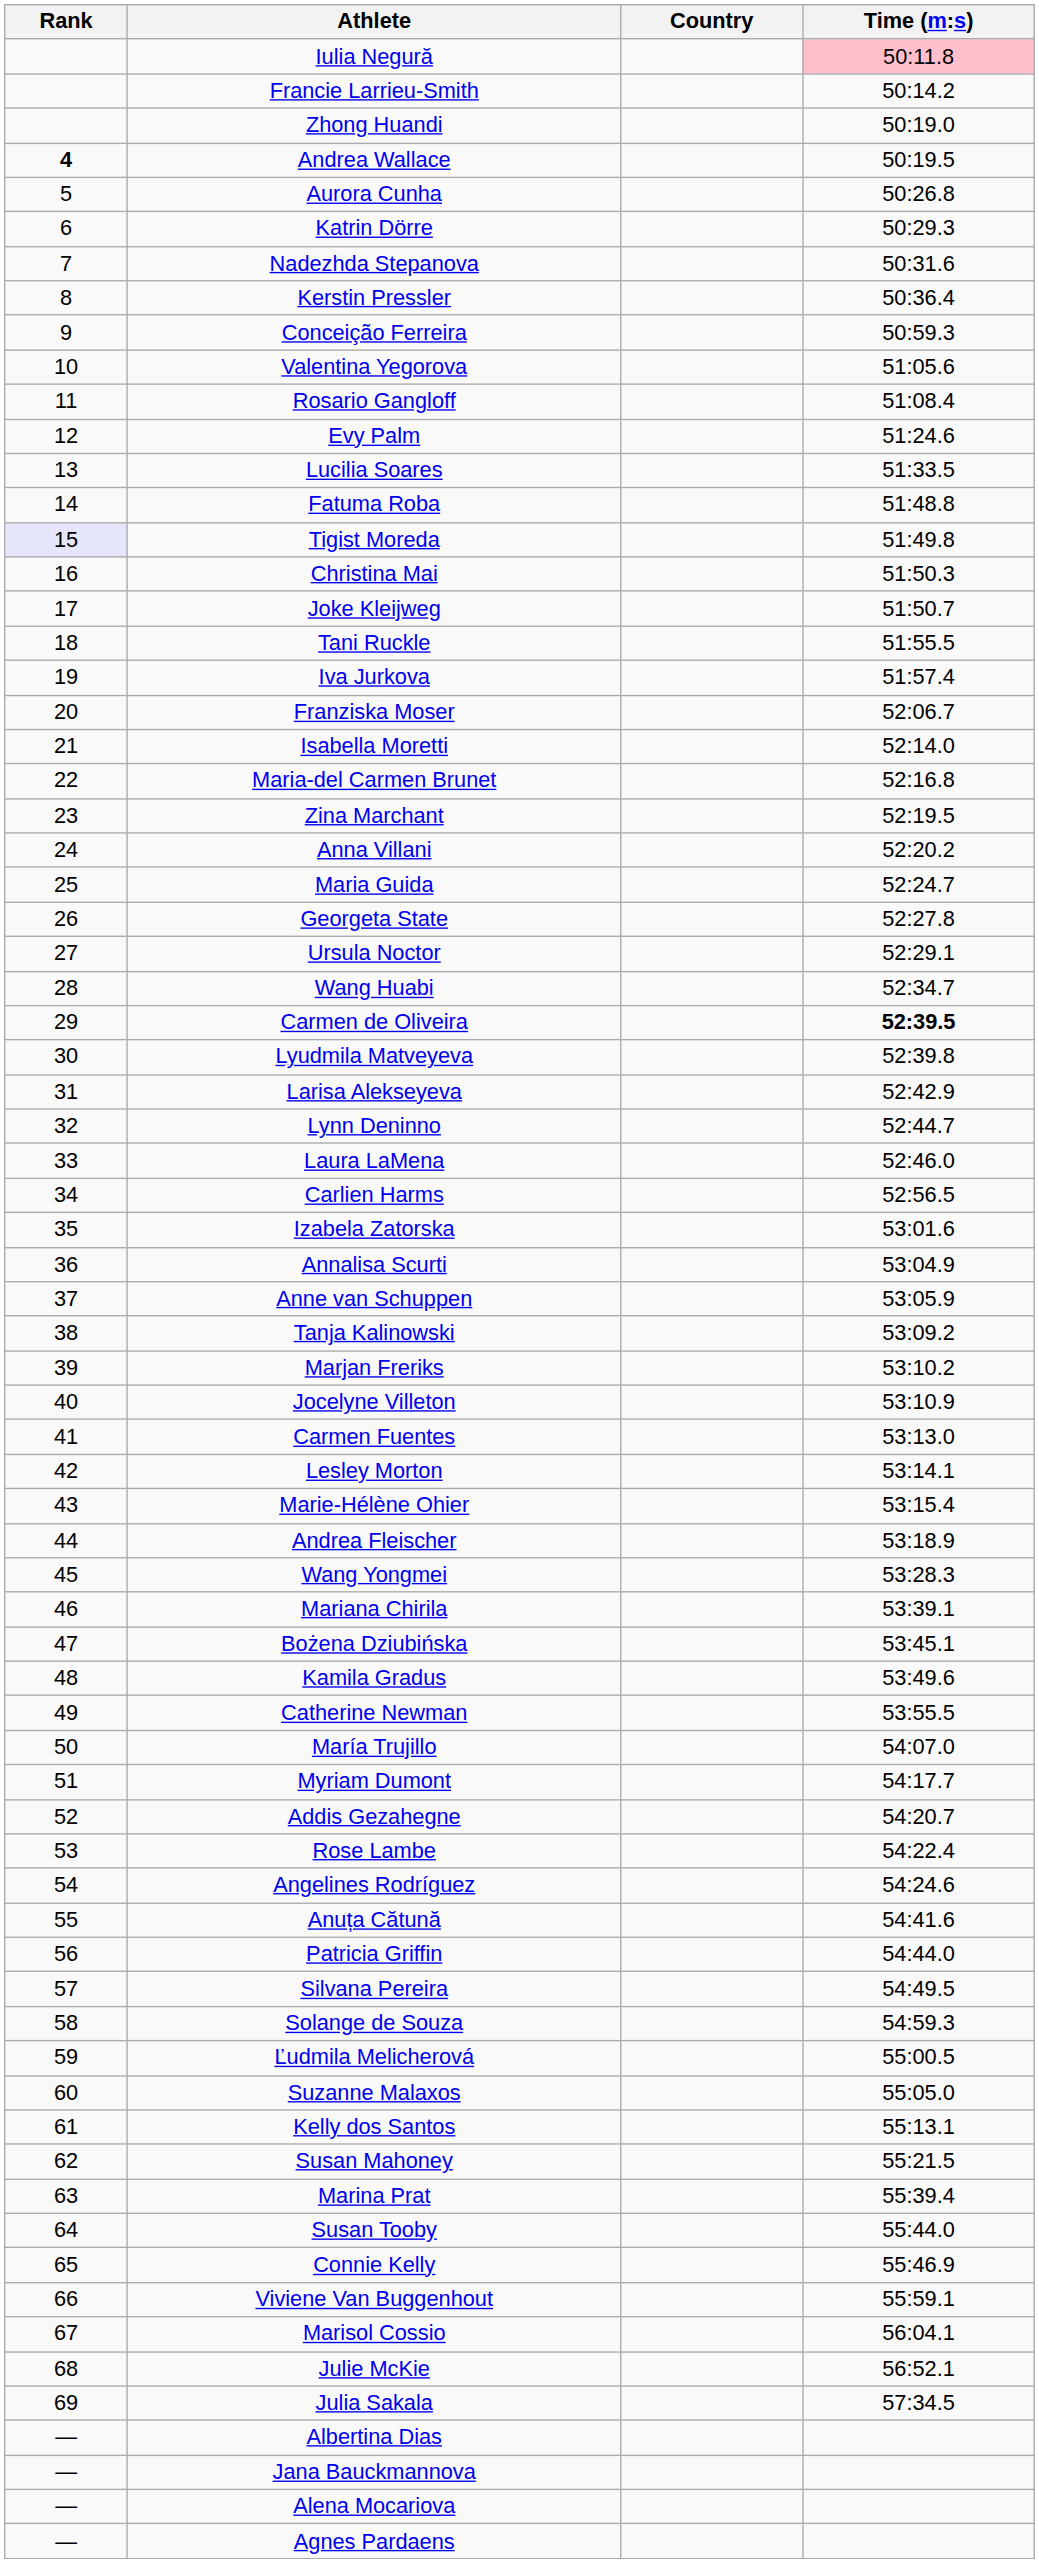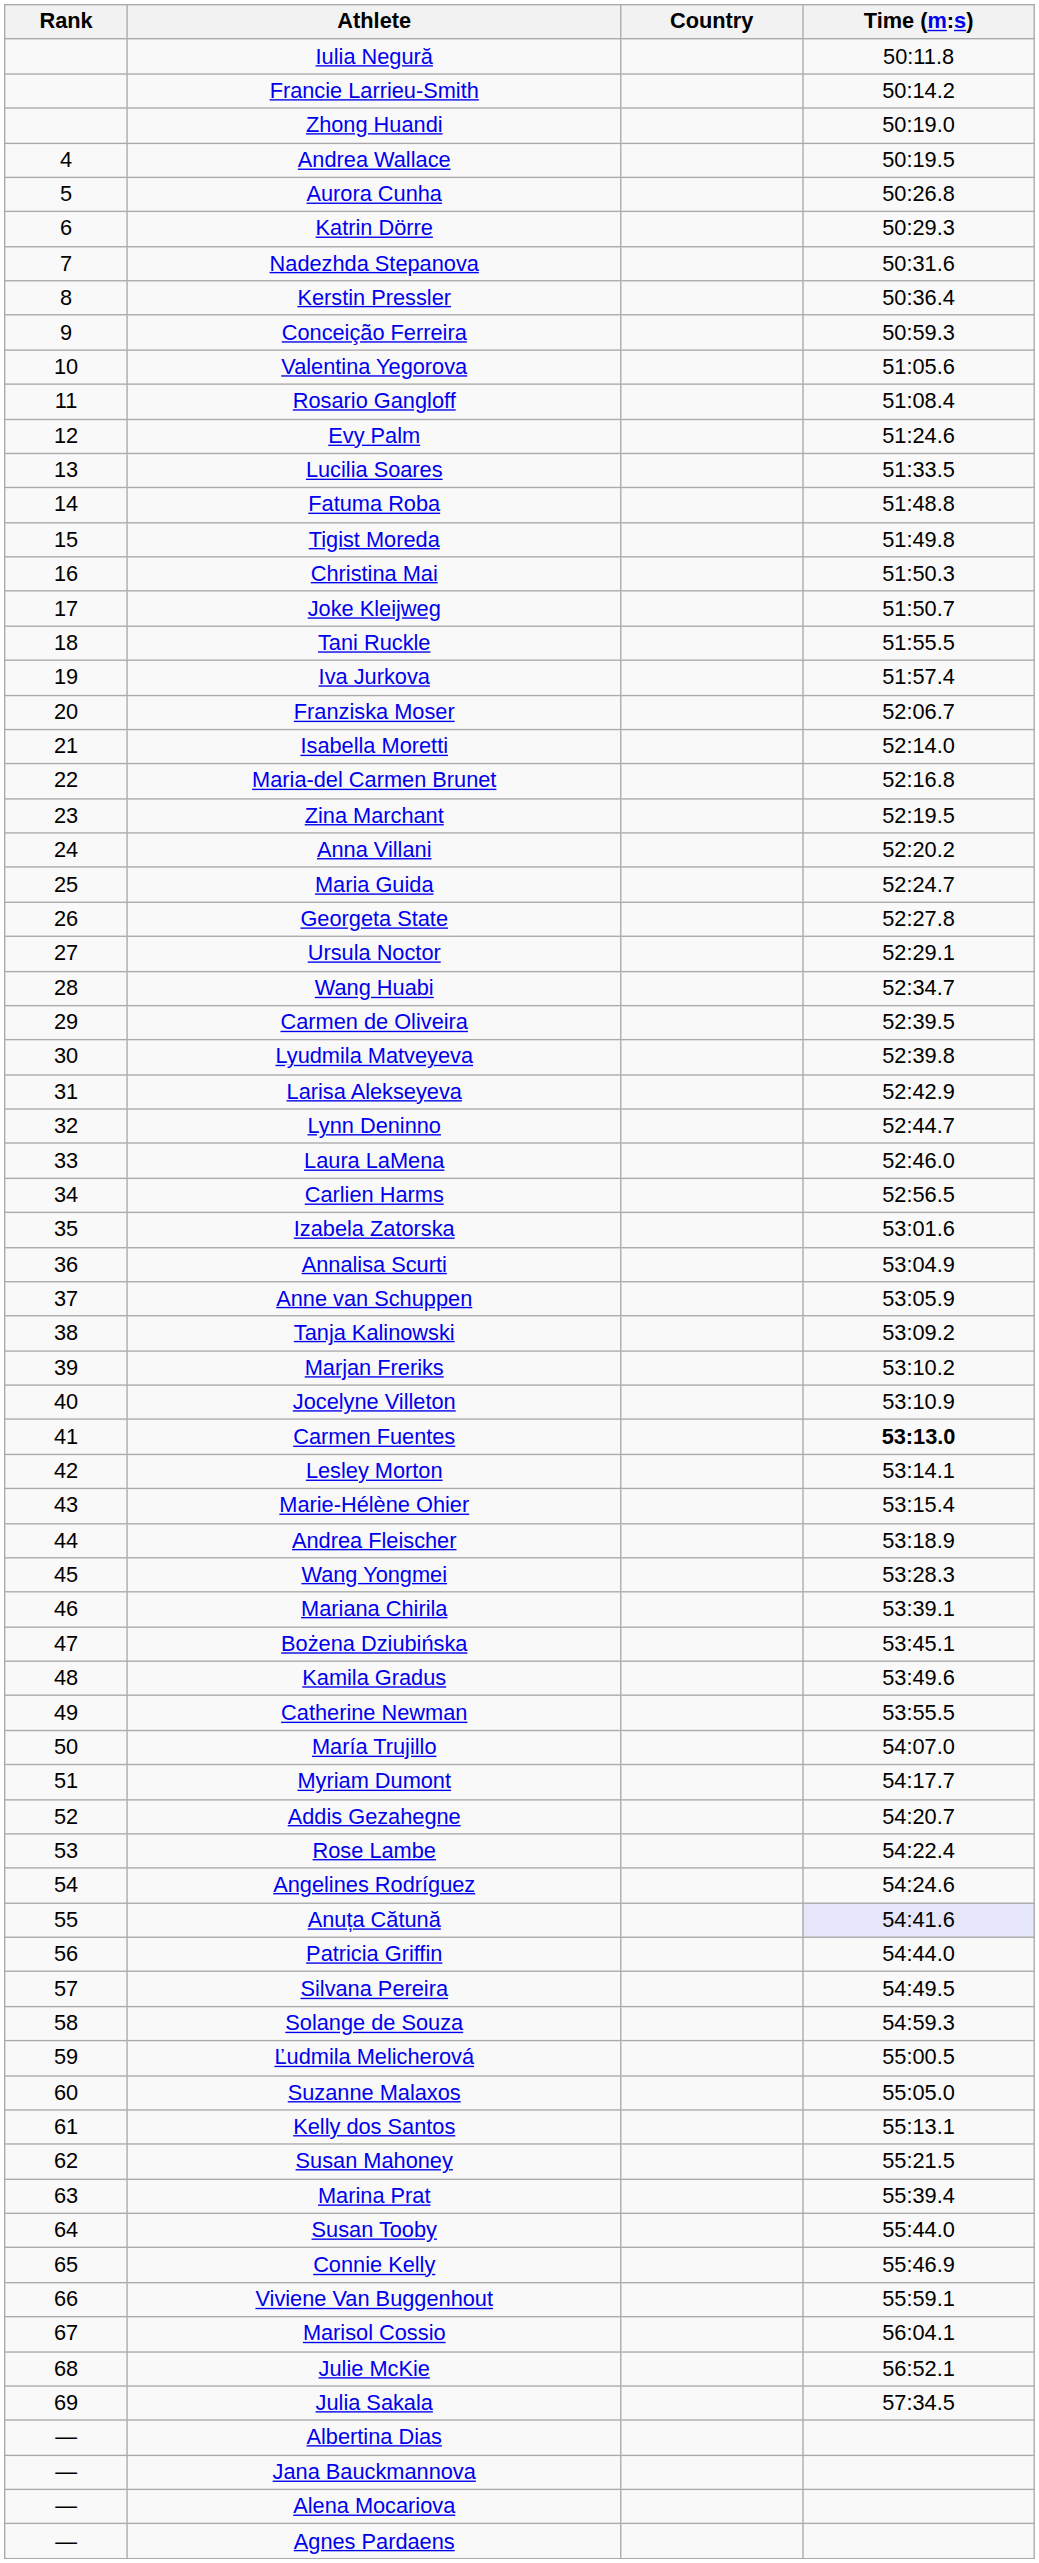(919, 56) pink background -> (919, 56) no background
(66, 159) bold -> (66, 159) normal
(66, 539) lavender background -> (66, 539) no background
(919, 1022) bold -> (919, 1022) normal
(919, 1436) normal -> (919, 1436) bold
(919, 1919) no background -> (919, 1919) lavender background
